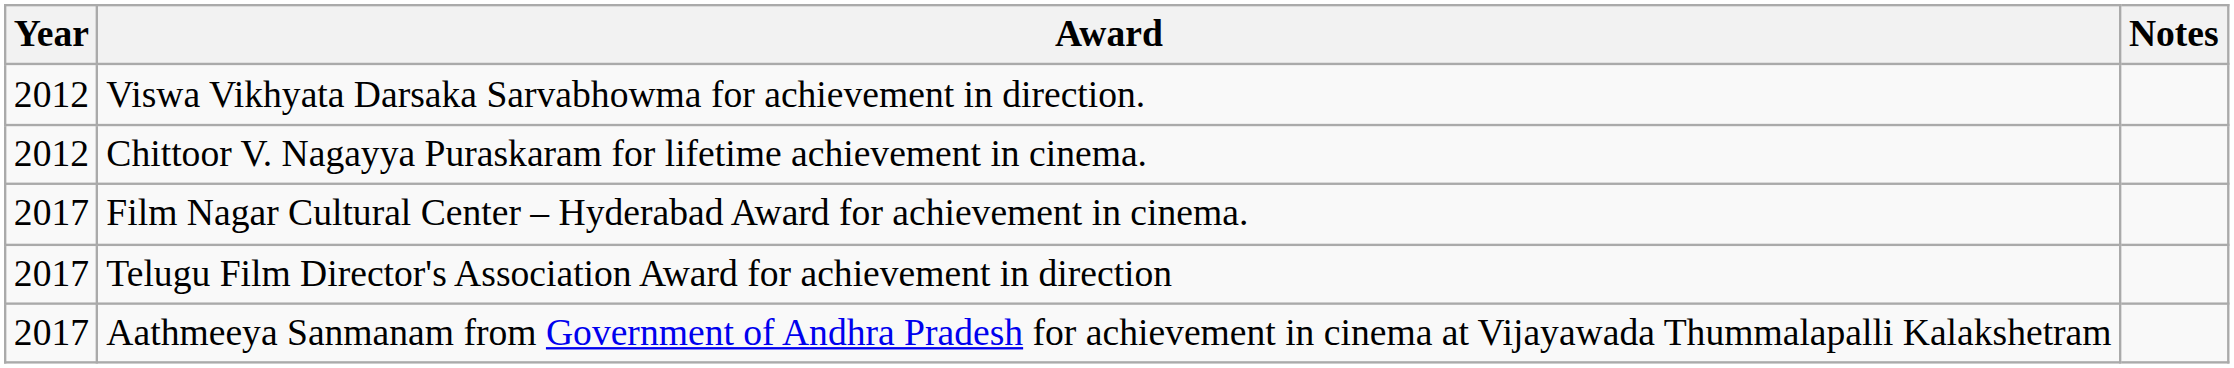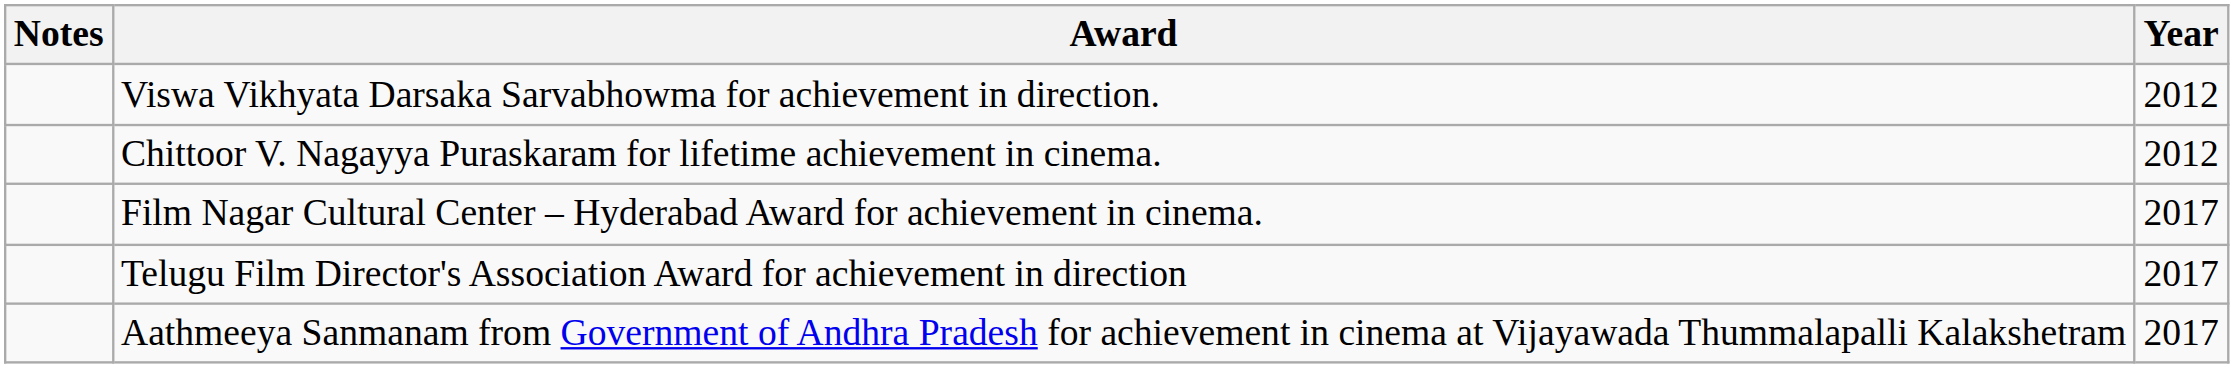columns swapped: (51, 34) <-> (2174, 34)
